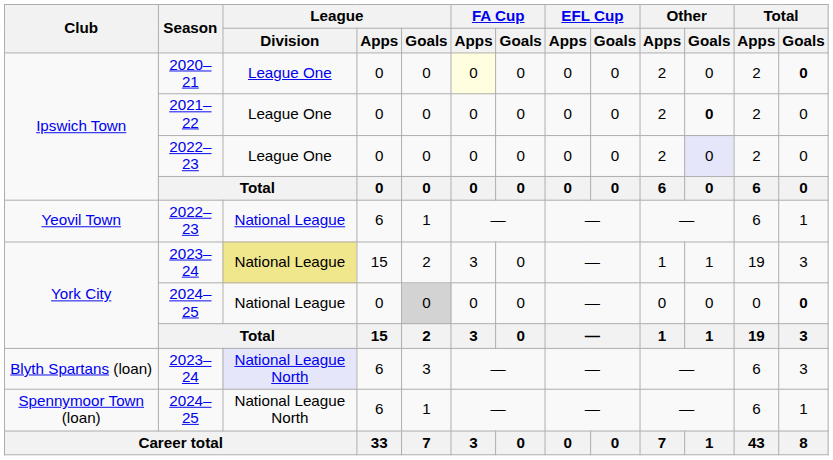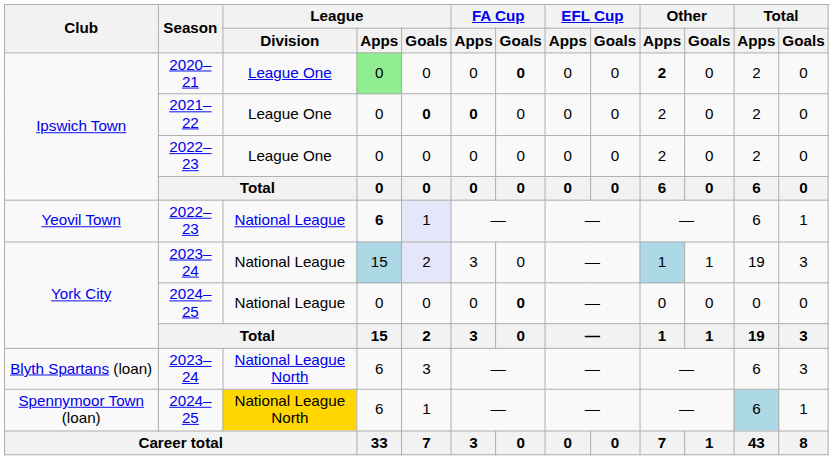(379, 73) no background -> (379, 73) lightgreen background
(474, 73) lightyellow background -> (474, 73) no background
(521, 73) normal -> (521, 73) bold
(662, 73) normal -> (662, 73) bold
(803, 73) bold -> (803, 73) normal
(426, 114) normal -> (426, 114) bold
(474, 114) normal -> (474, 114) bold
(709, 114) bold -> (709, 114) normal
(709, 155) lavender background -> (709, 155) no background
(379, 221) normal -> (379, 221) bold
(426, 221) no background -> (426, 221) lavender background
(290, 262) khaki background -> (290, 262) no background
(379, 262) no background -> (379, 262) lightblue background
(426, 262) no background -> (426, 262) lavender background
(662, 262) no background -> (662, 262) lightblue background
(426, 303) lightgrey background -> (426, 303) no background
(521, 303) normal -> (521, 303) bold
(803, 303) bold -> (803, 303) normal
(290, 368) lavender background -> (290, 368) no background
(290, 409) no background -> (290, 409) gold background
(756, 409) no background -> (756, 409) lightblue background
